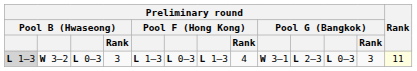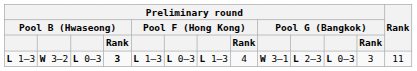(21, 58) lightgrey background -> (21, 58) no background
(117, 58) normal -> (117, 58) bold
(398, 58) lightyellow background -> (398, 58) no background
